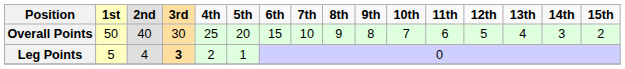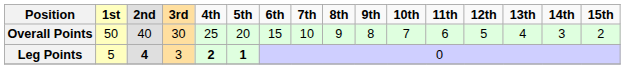(145, 54) normal -> (145, 54) bold
(179, 54) bold -> (179, 54) normal
(211, 54) normal -> (211, 54) bold
(243, 54) normal -> (243, 54) bold
